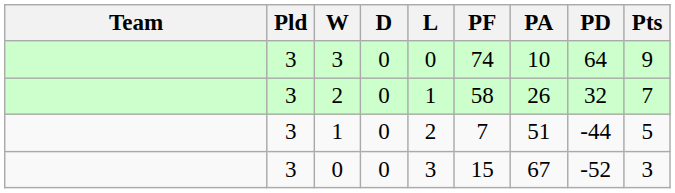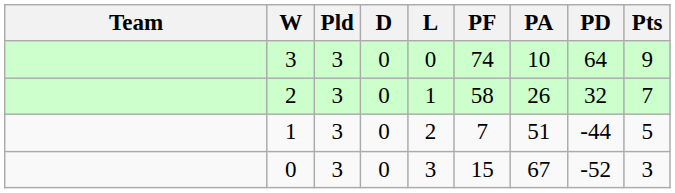columns swapped: (291, 22) <-> (337, 22)
